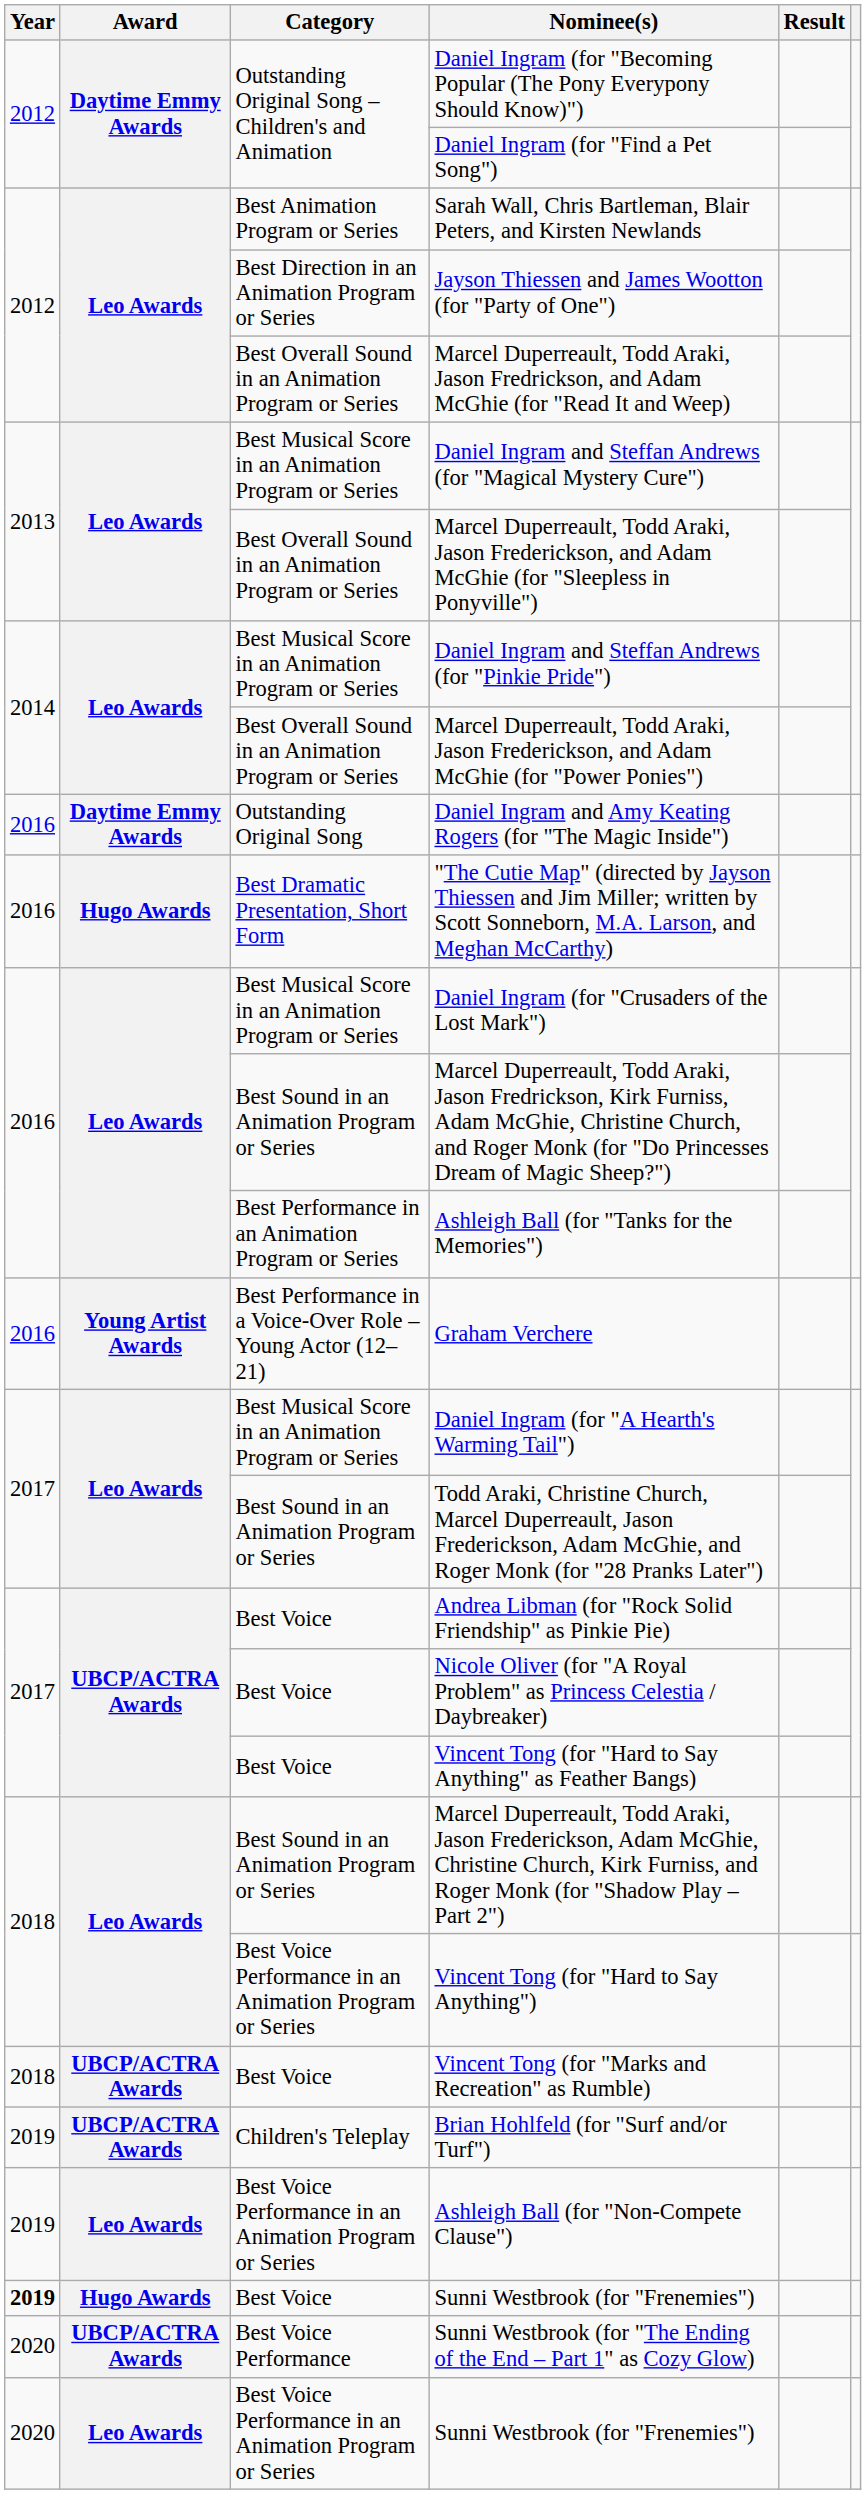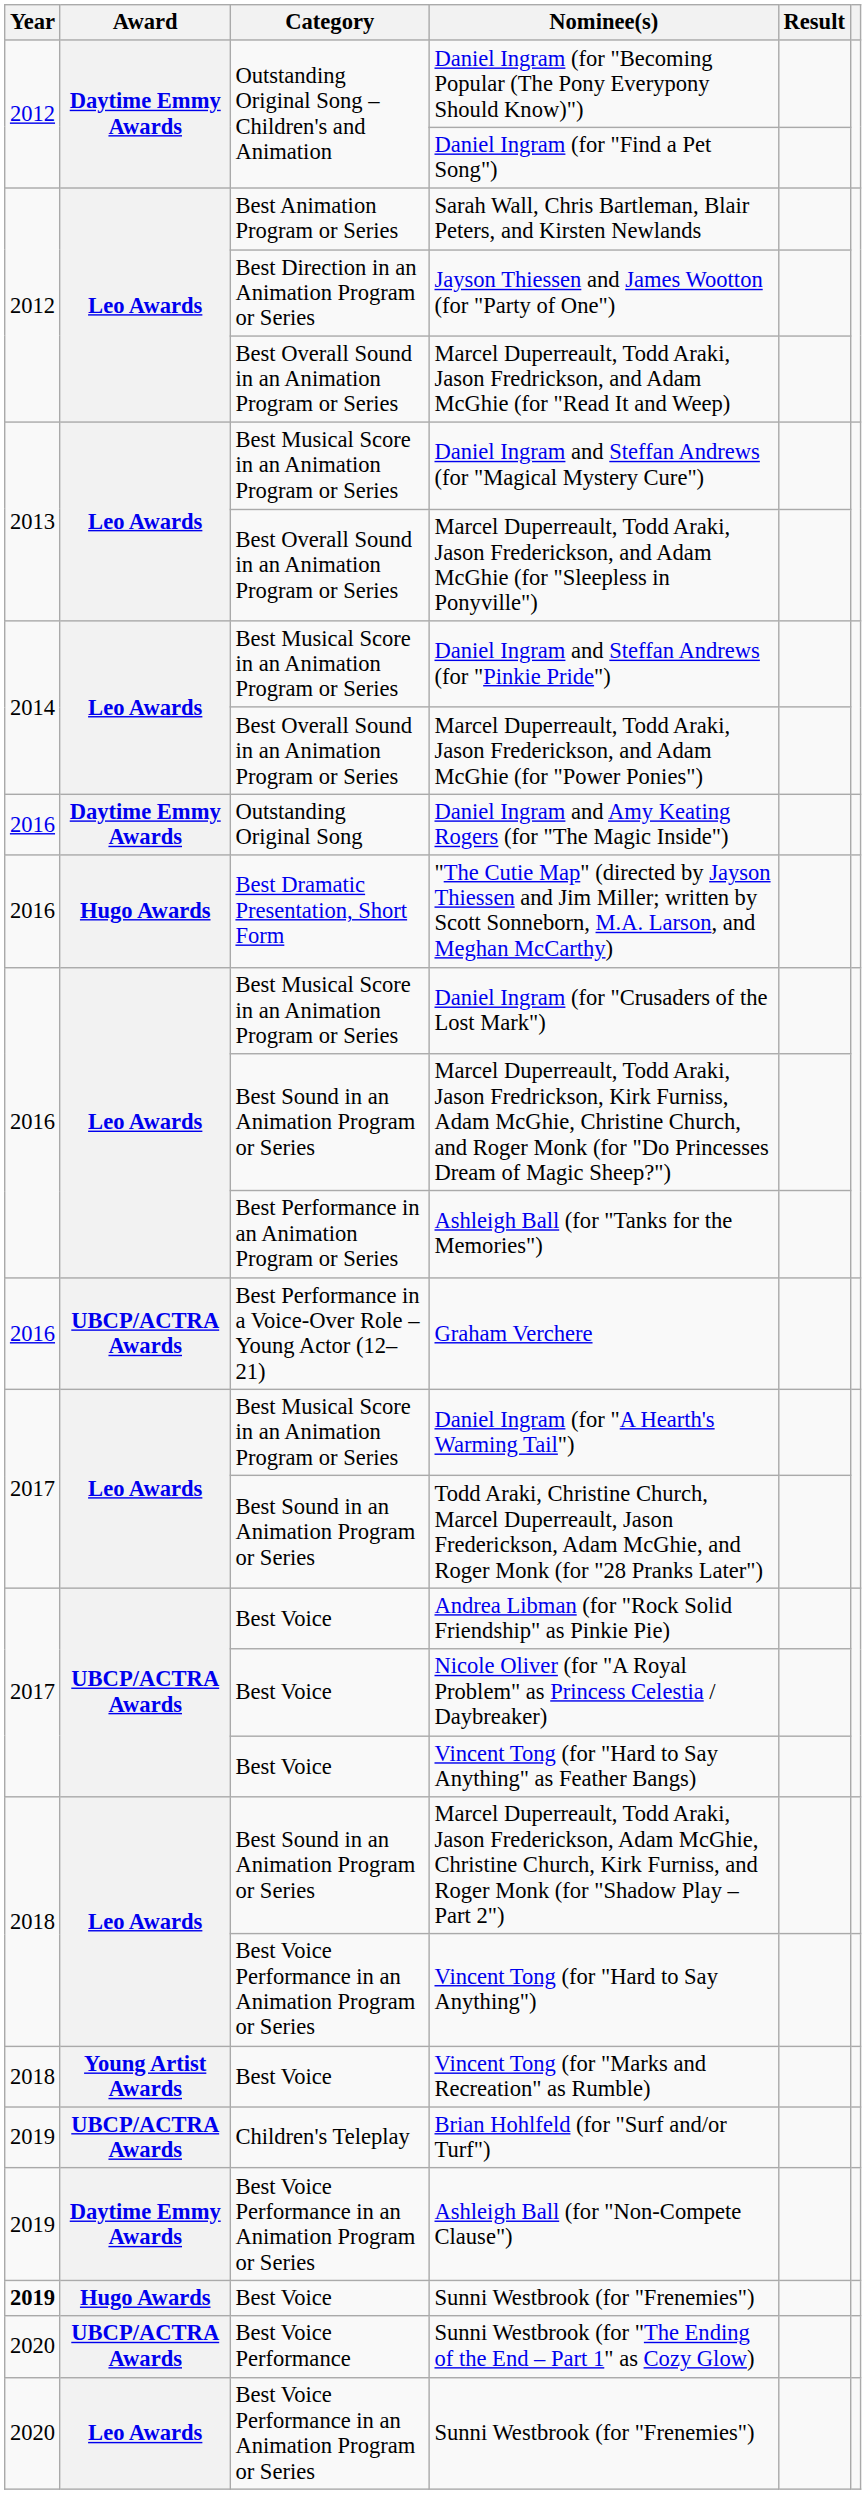(145, 1333) Young Artist Awards -> (145, 1333) UBCP/ACTRA Awards
(145, 2076) UBCP/ACTRA Awards -> (145, 2076) Young Artist Awards
(145, 2223) Leo Awards -> (145, 2223) Daytime Emmy Awards
